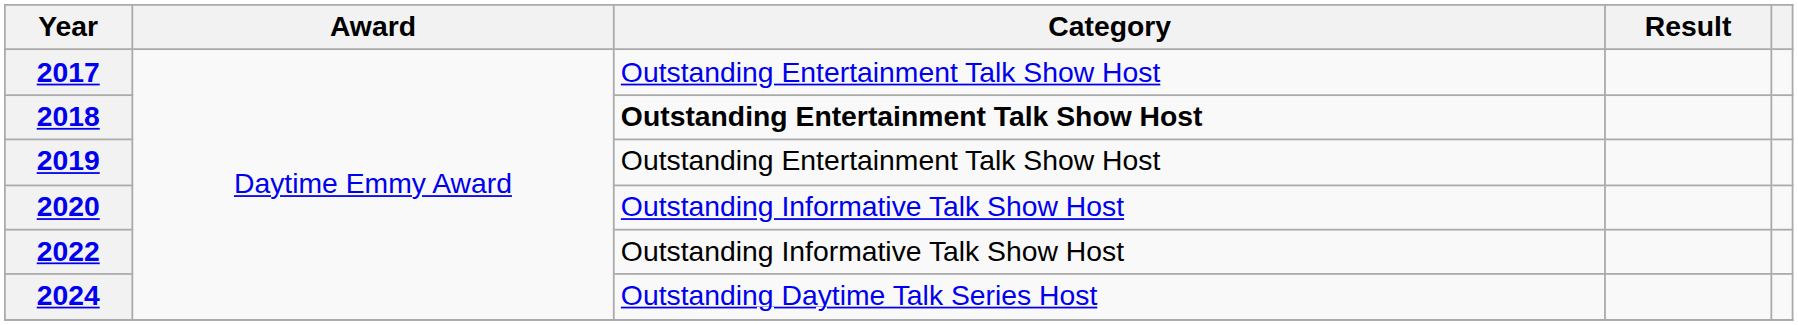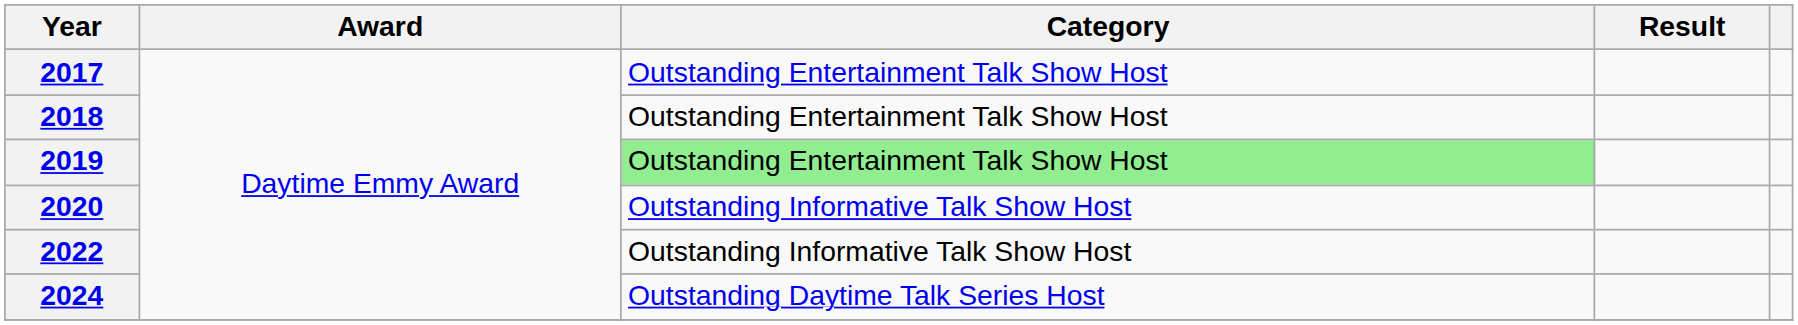(912, 116) bold -> (898, 116) normal
(891, 161) no background -> (898, 161) lightgreen background
